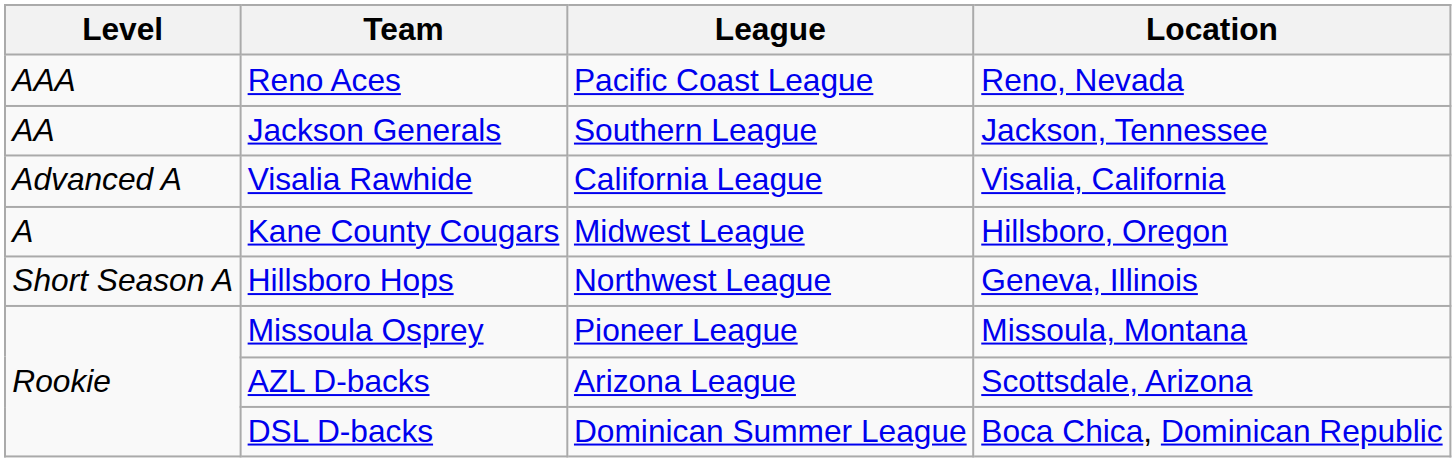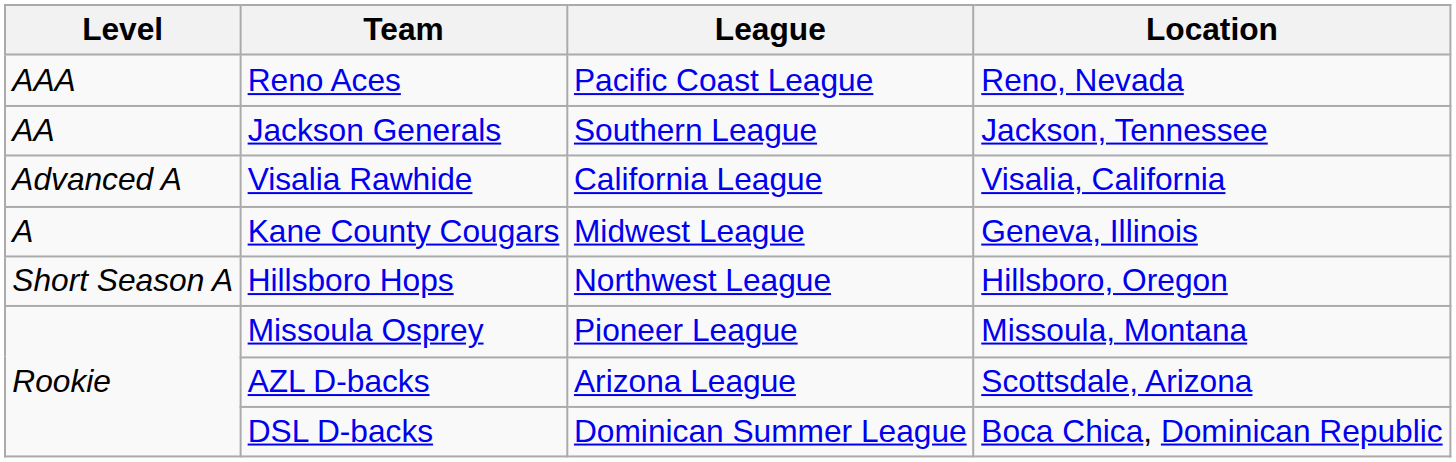(1105, 230) Hillsboro, Oregon -> (1090, 230) Geneva, Illinois
(1090, 280) Geneva, Illinois -> (1105, 280) Hillsboro, Oregon
